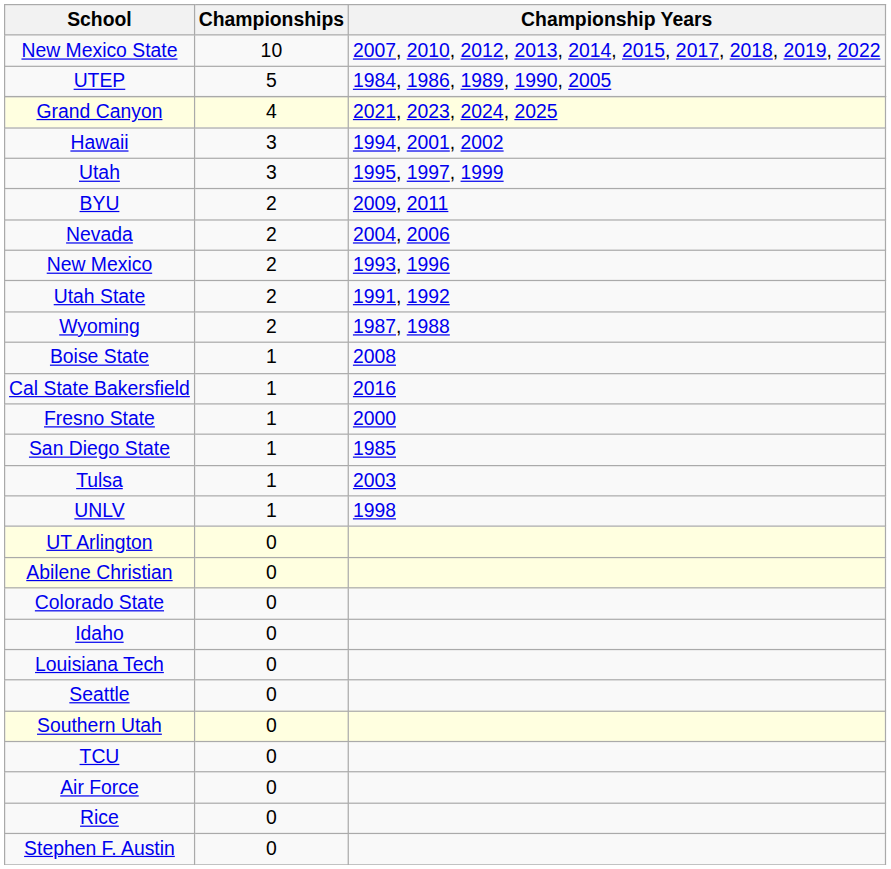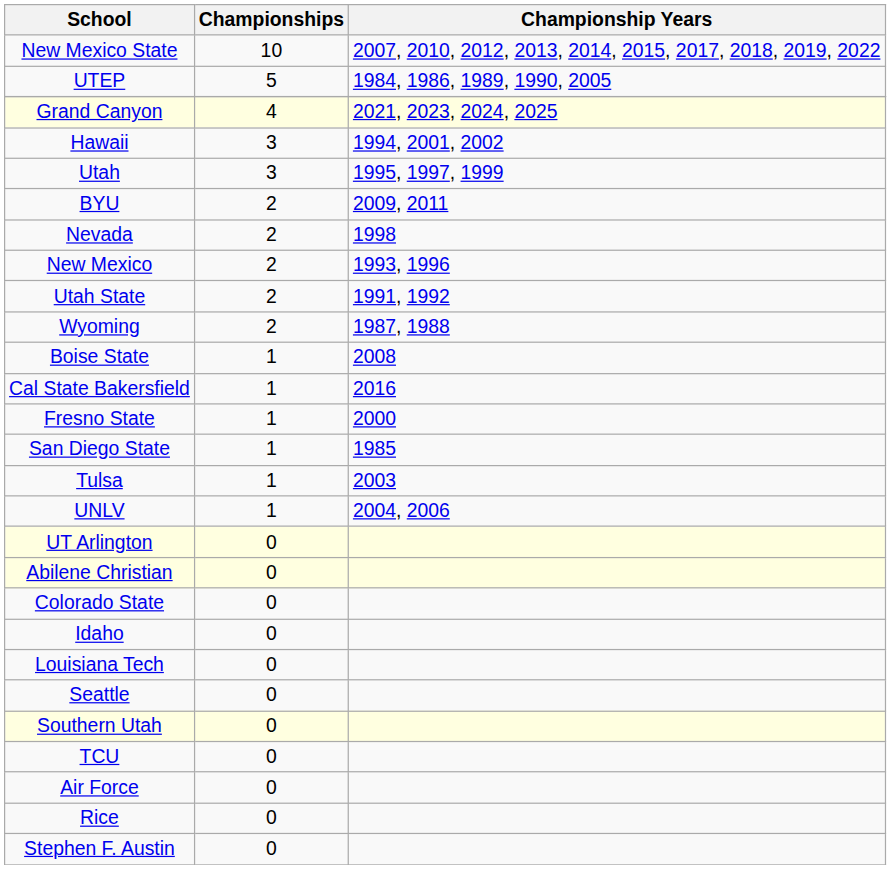(401, 234) 2004, 2006 -> (374, 234) 1998
(374, 511) 1998 -> (401, 511) 2004, 2006
